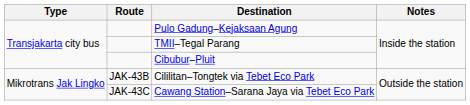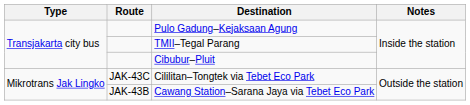(129, 76) JAK-43B -> (129, 76) JAK-43C
(129, 92) JAK-43C -> (129, 92) JAK-43B
